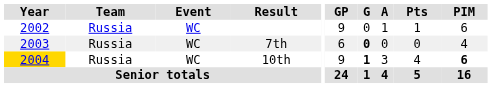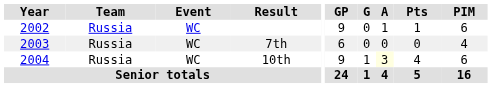(367, 44) bold -> (367, 44) normal
(35, 59) gold background -> (35, 59) no background
(367, 59) bold -> (367, 59) normal
(385, 59) no background -> (385, 59) lightyellow background
(464, 59) bold -> (464, 59) normal
